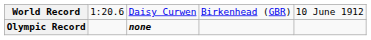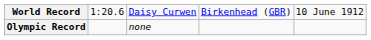(140, 27) bold -> (140, 27) normal
